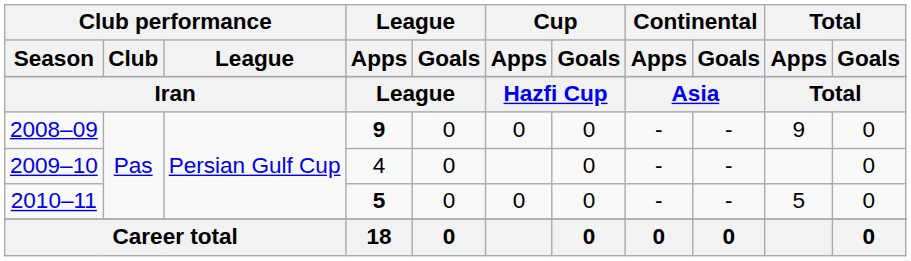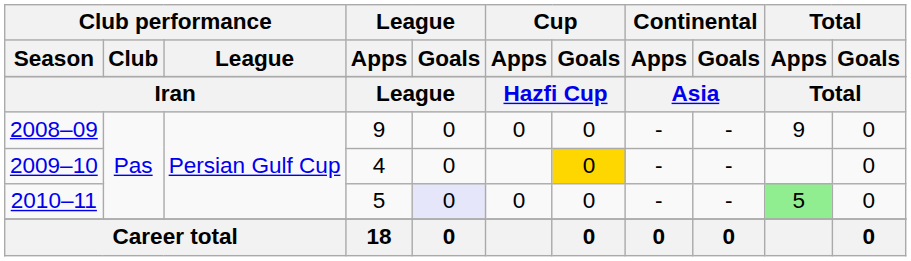(379, 129) bold -> (379, 129) normal
(589, 165) no background -> (589, 165) gold background
(379, 201) bold -> (379, 201) normal
(449, 201) no background -> (449, 201) lavender background
(799, 201) no background -> (799, 201) lightgreen background
